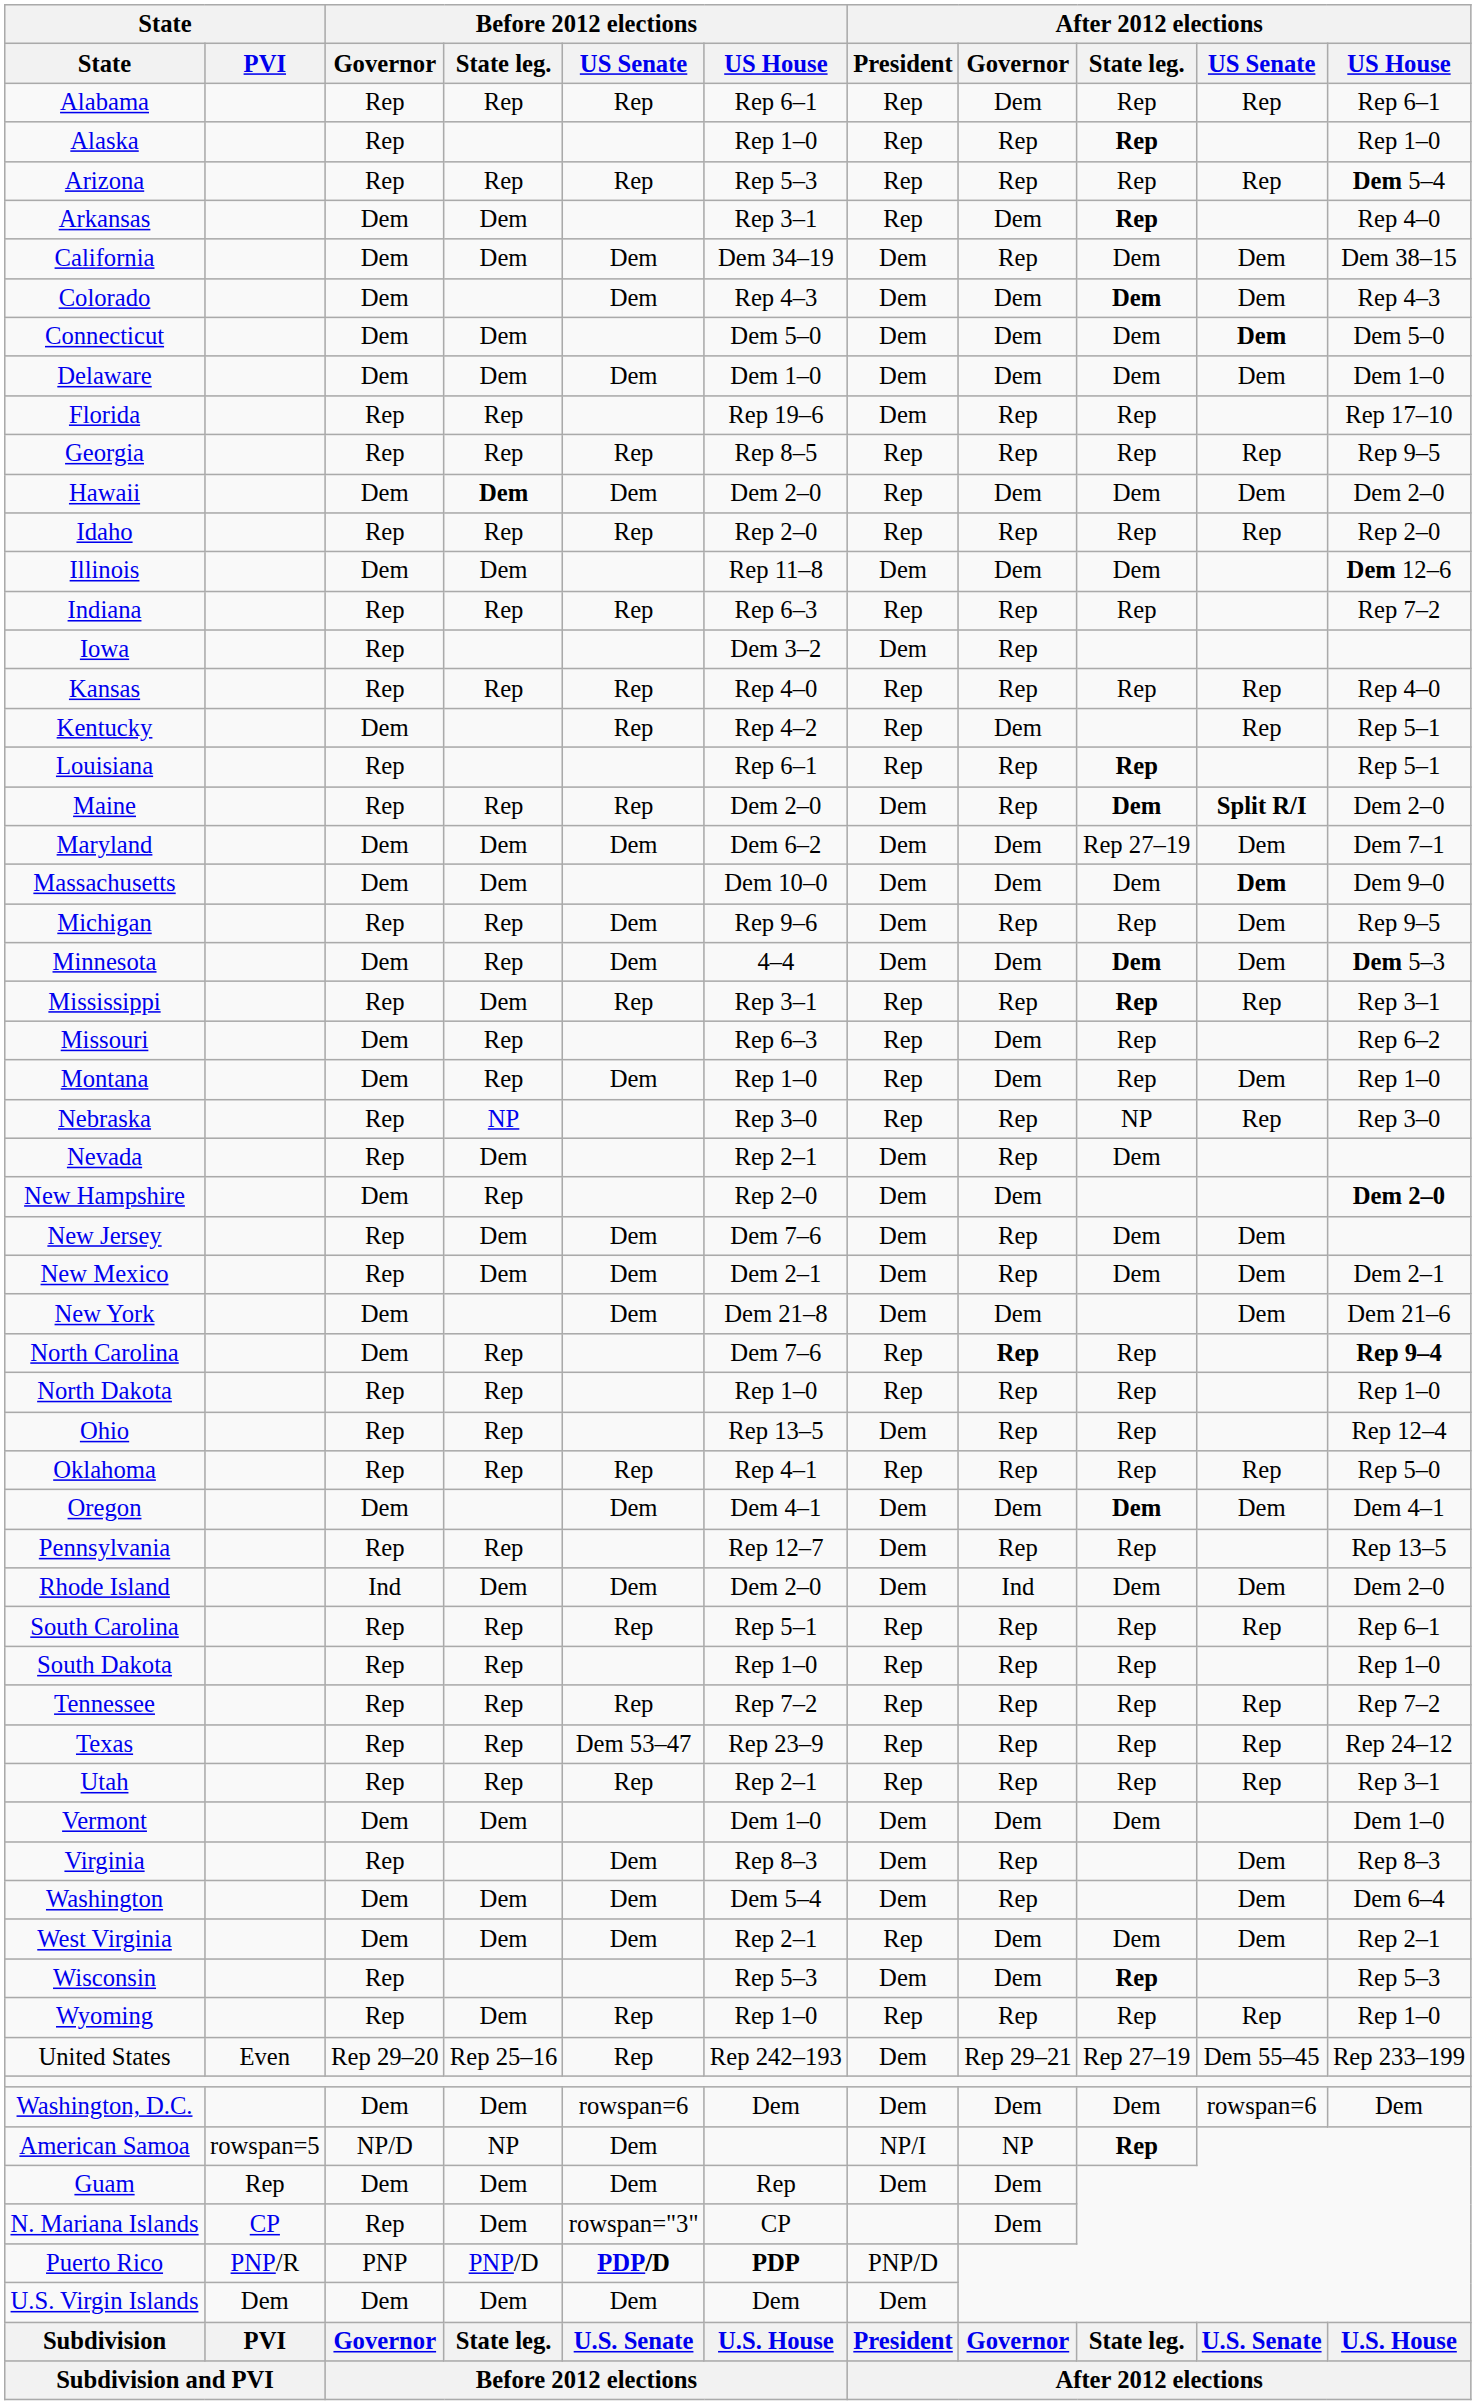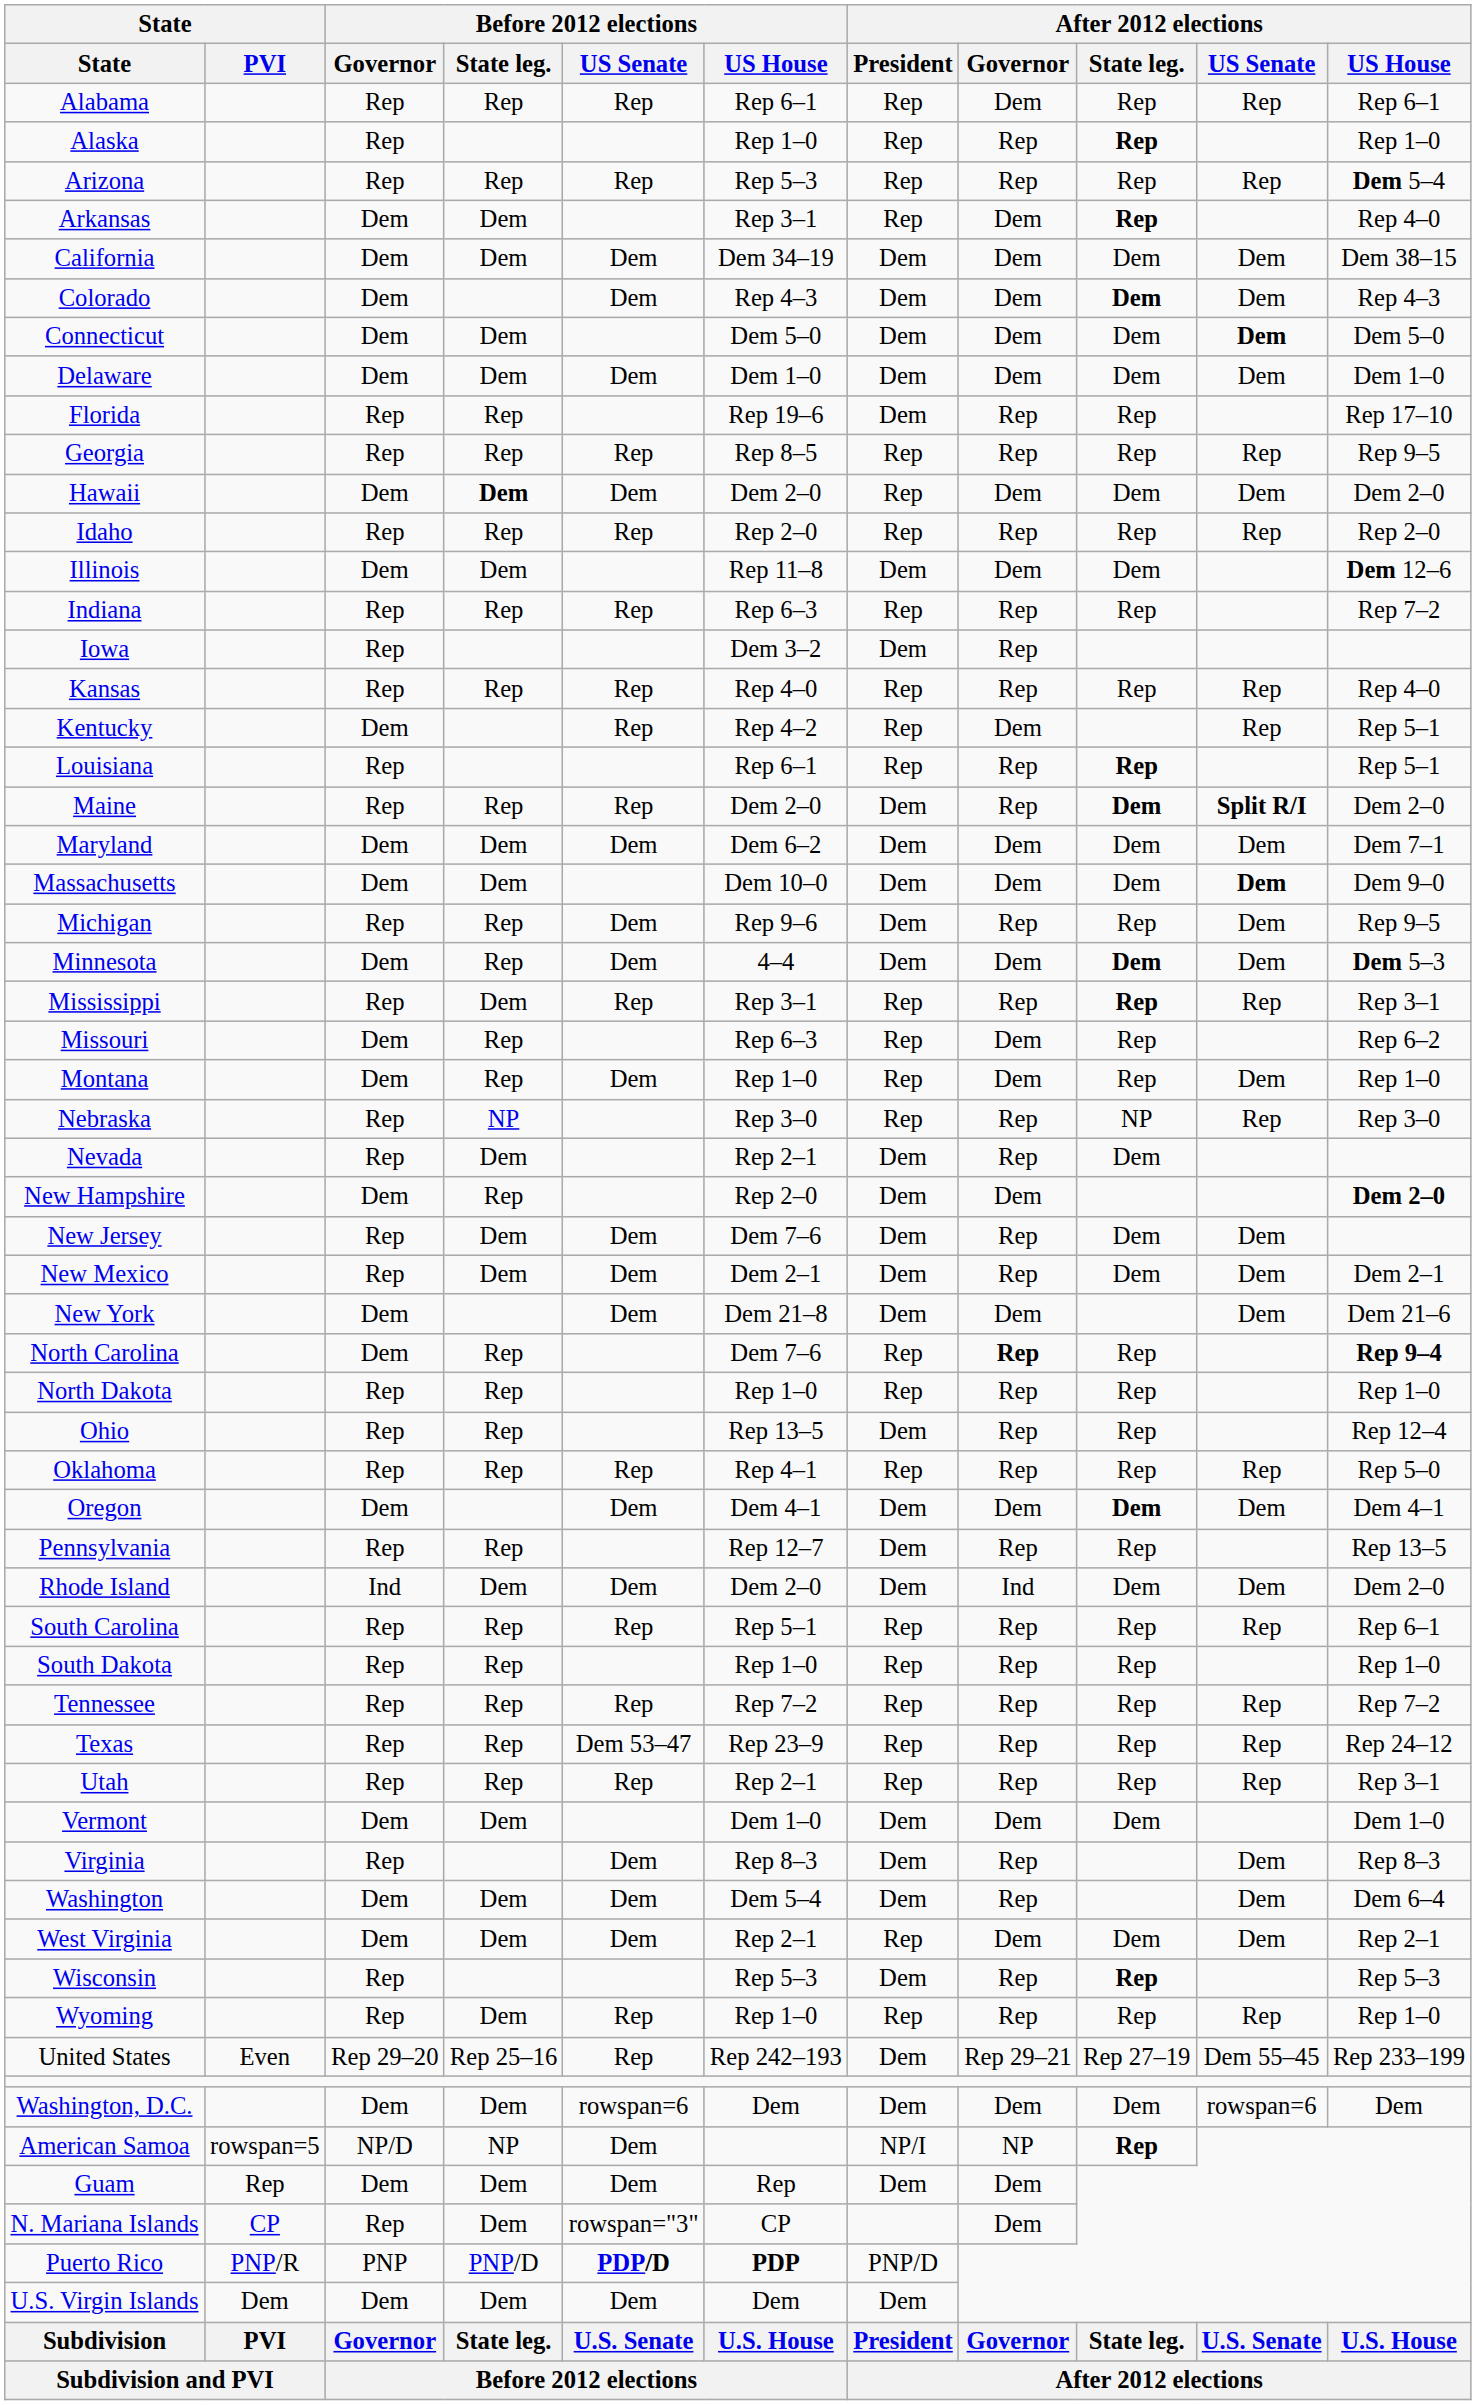(1018, 258) Rep -> (1018, 258) Dem
(1137, 844) Rep 27–19 -> (1137, 844) Dem
(1018, 1977) Dem -> (1018, 1977) Rep
